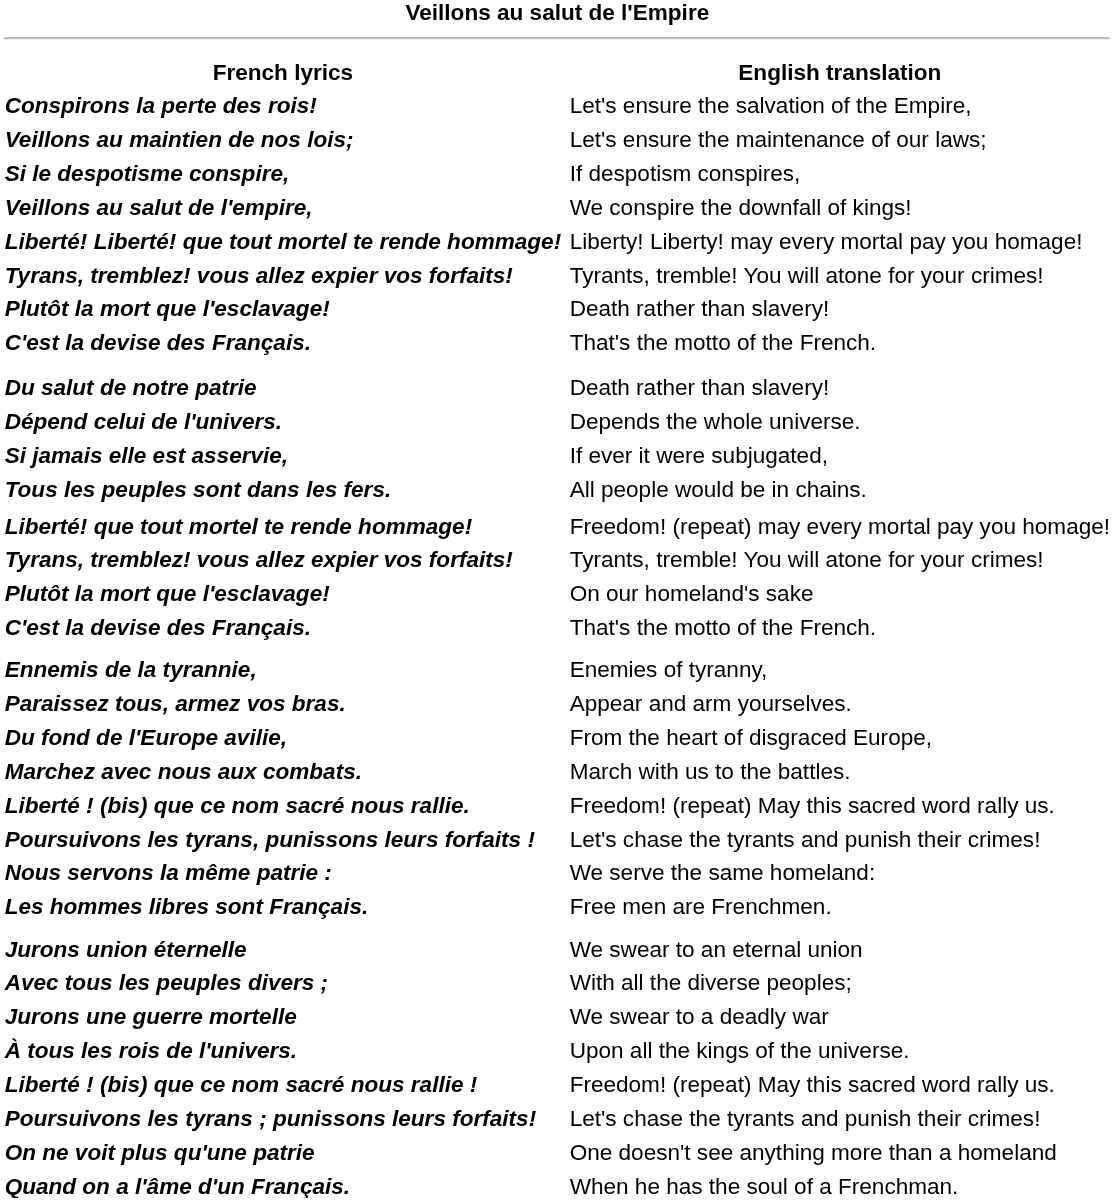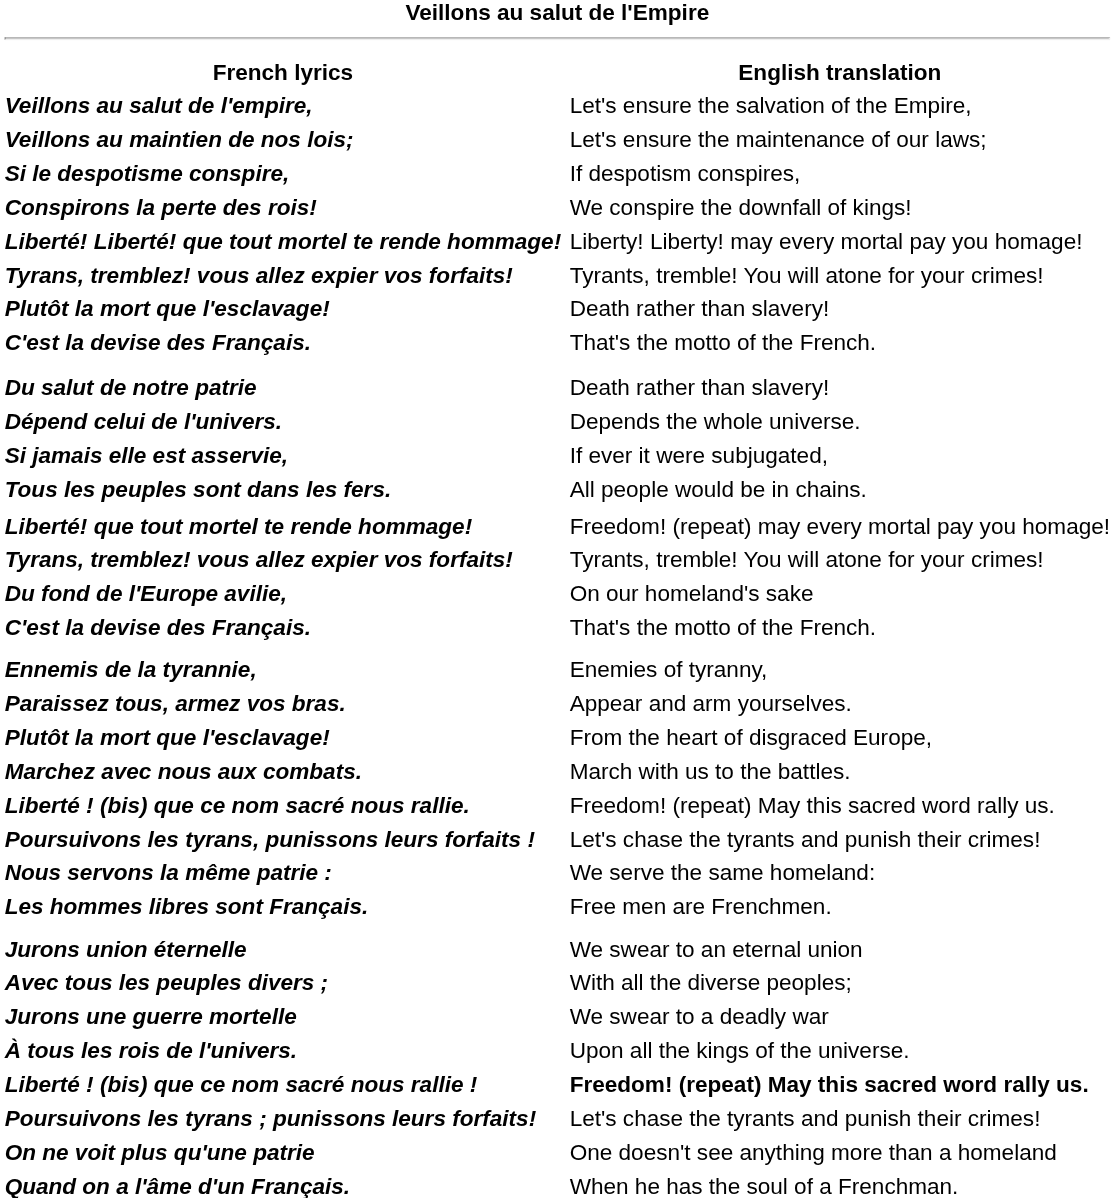(161, 106) Conspirons la perte des rois! -> (159, 106) Veillons au salut de l'empire,
(159, 207) Veillons au salut de l'empire, -> (161, 207) Conspirons la perte des rois!
(167, 594) Plutôt la mort que l'esclavage! -> (146, 594) Du fond de l'Europe avilie,
(146, 737) Du fond de l'Europe avilie, -> (167, 737) Plutôt la mort que l'esclavage!
(812, 1084) normal -> (829, 1084) bold
